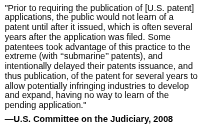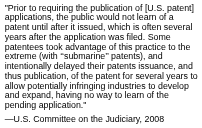(89, 120) bold -> (84, 120) normal
